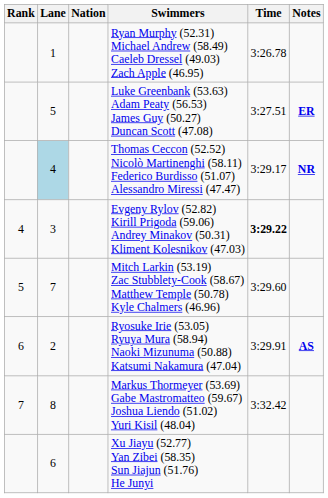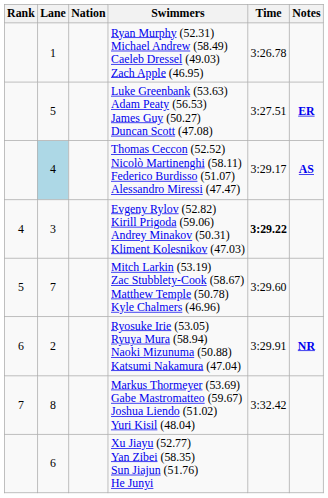(306, 170) NR -> (306, 170) AS
(306, 346) AS -> (306, 346) NR
